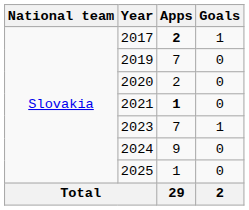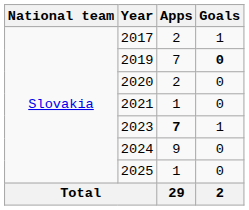(176, 38) bold -> (176, 38) normal
(220, 60) normal -> (220, 60) bold
(176, 105) bold -> (176, 105) normal
(176, 127) normal -> (176, 127) bold
